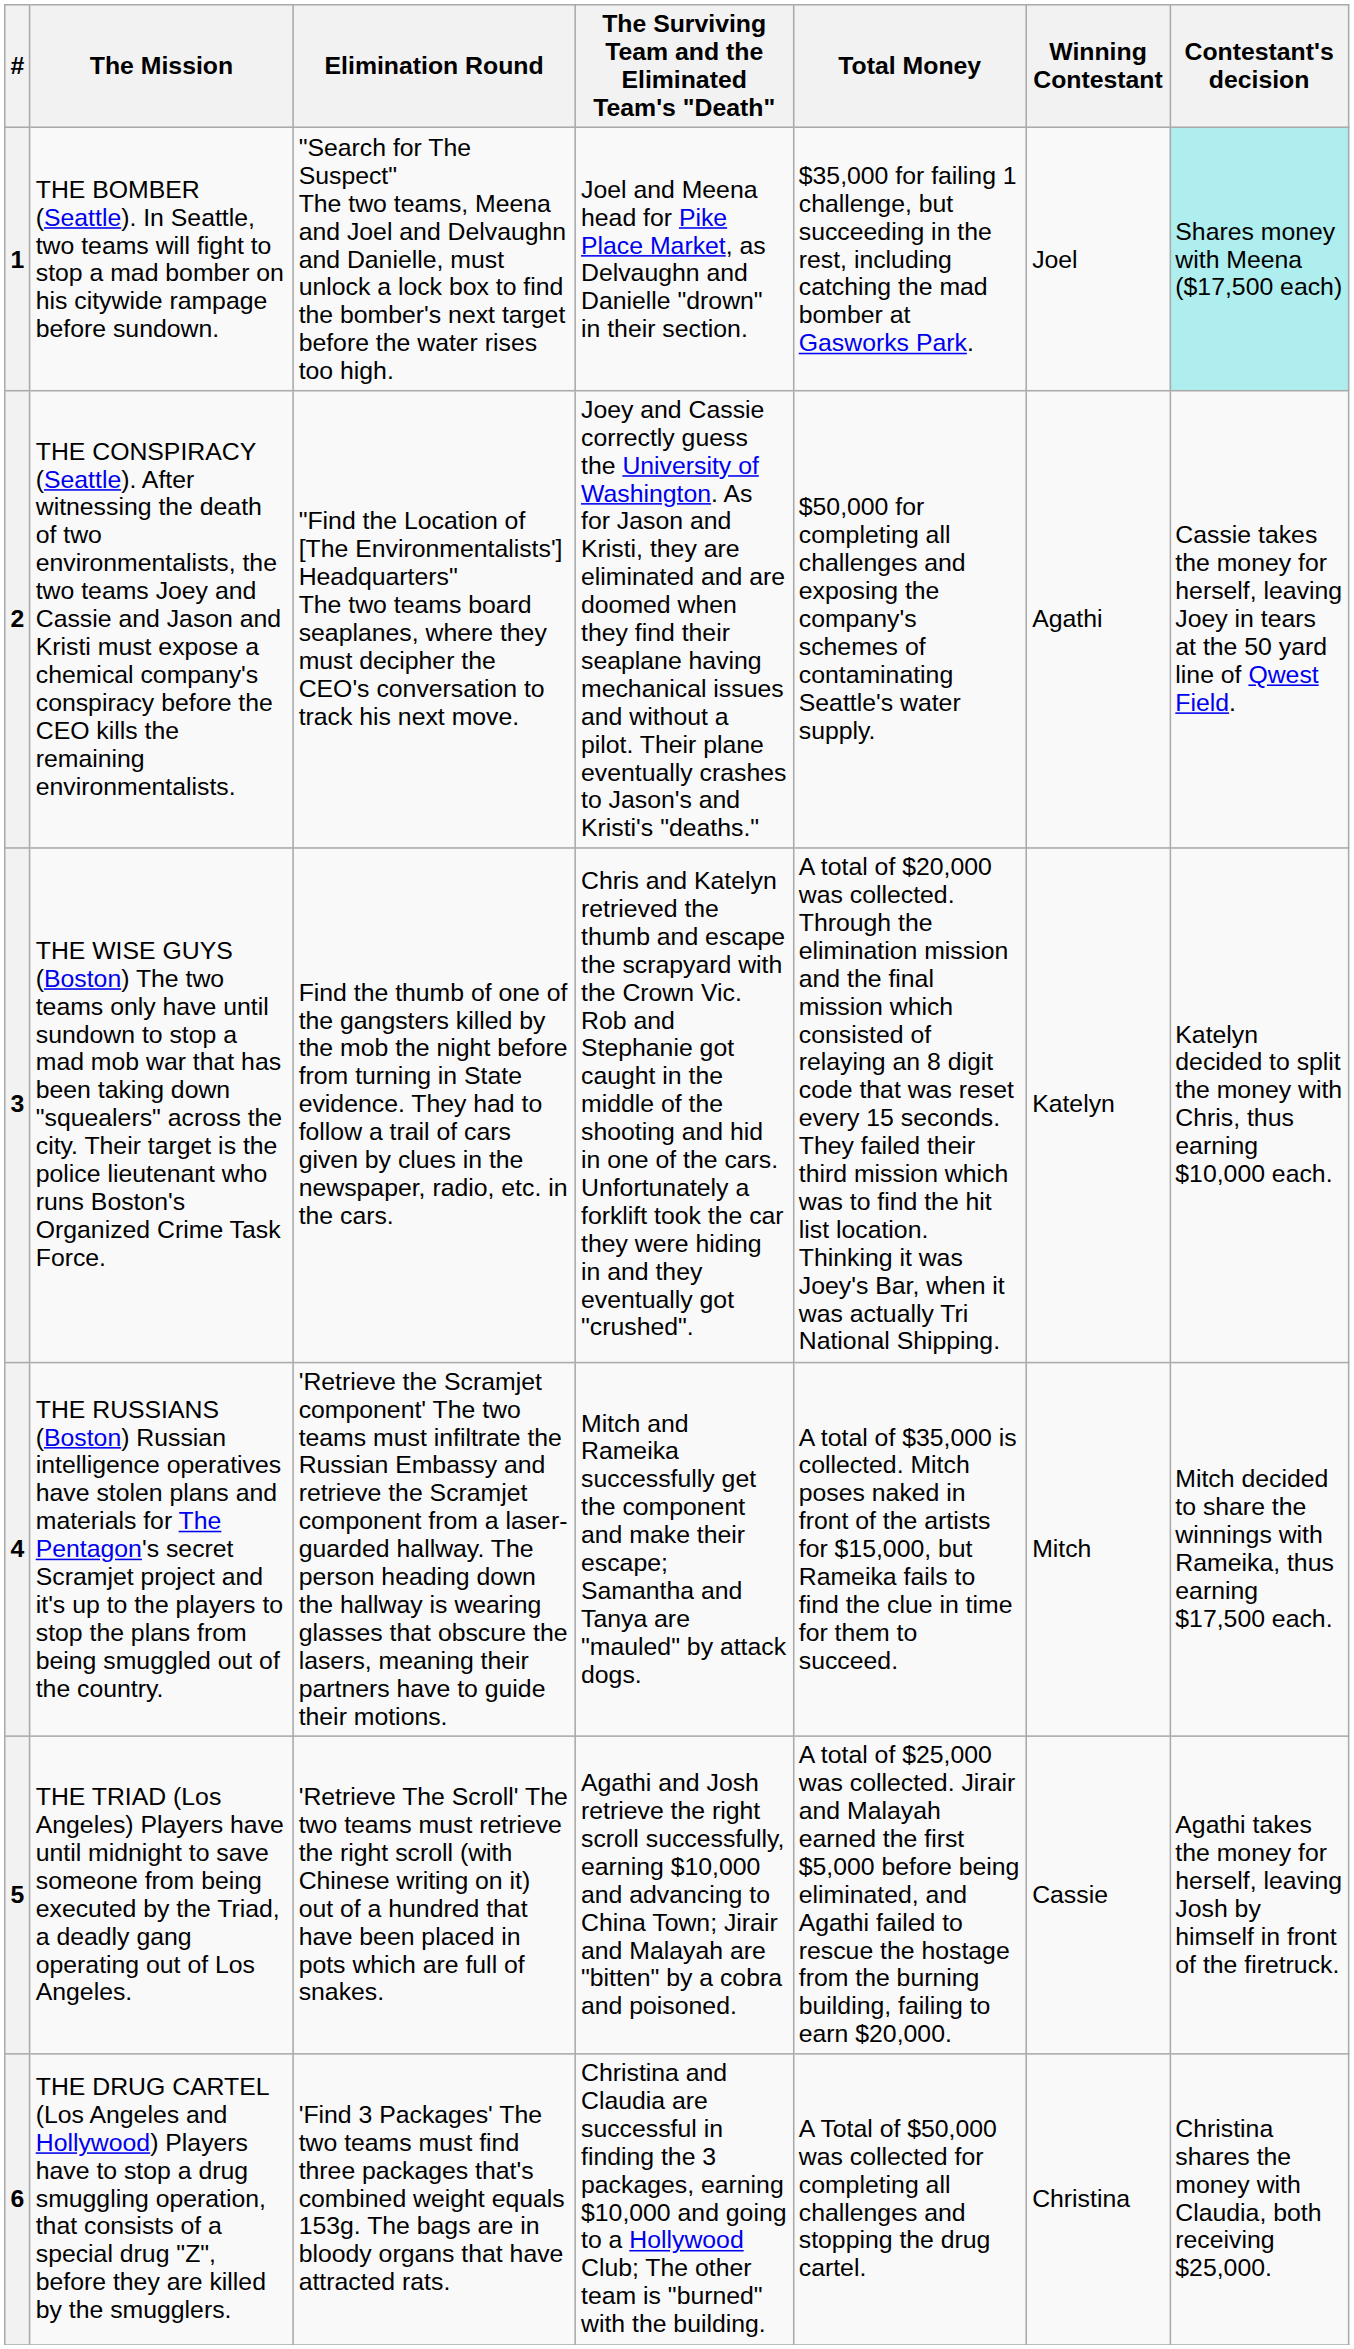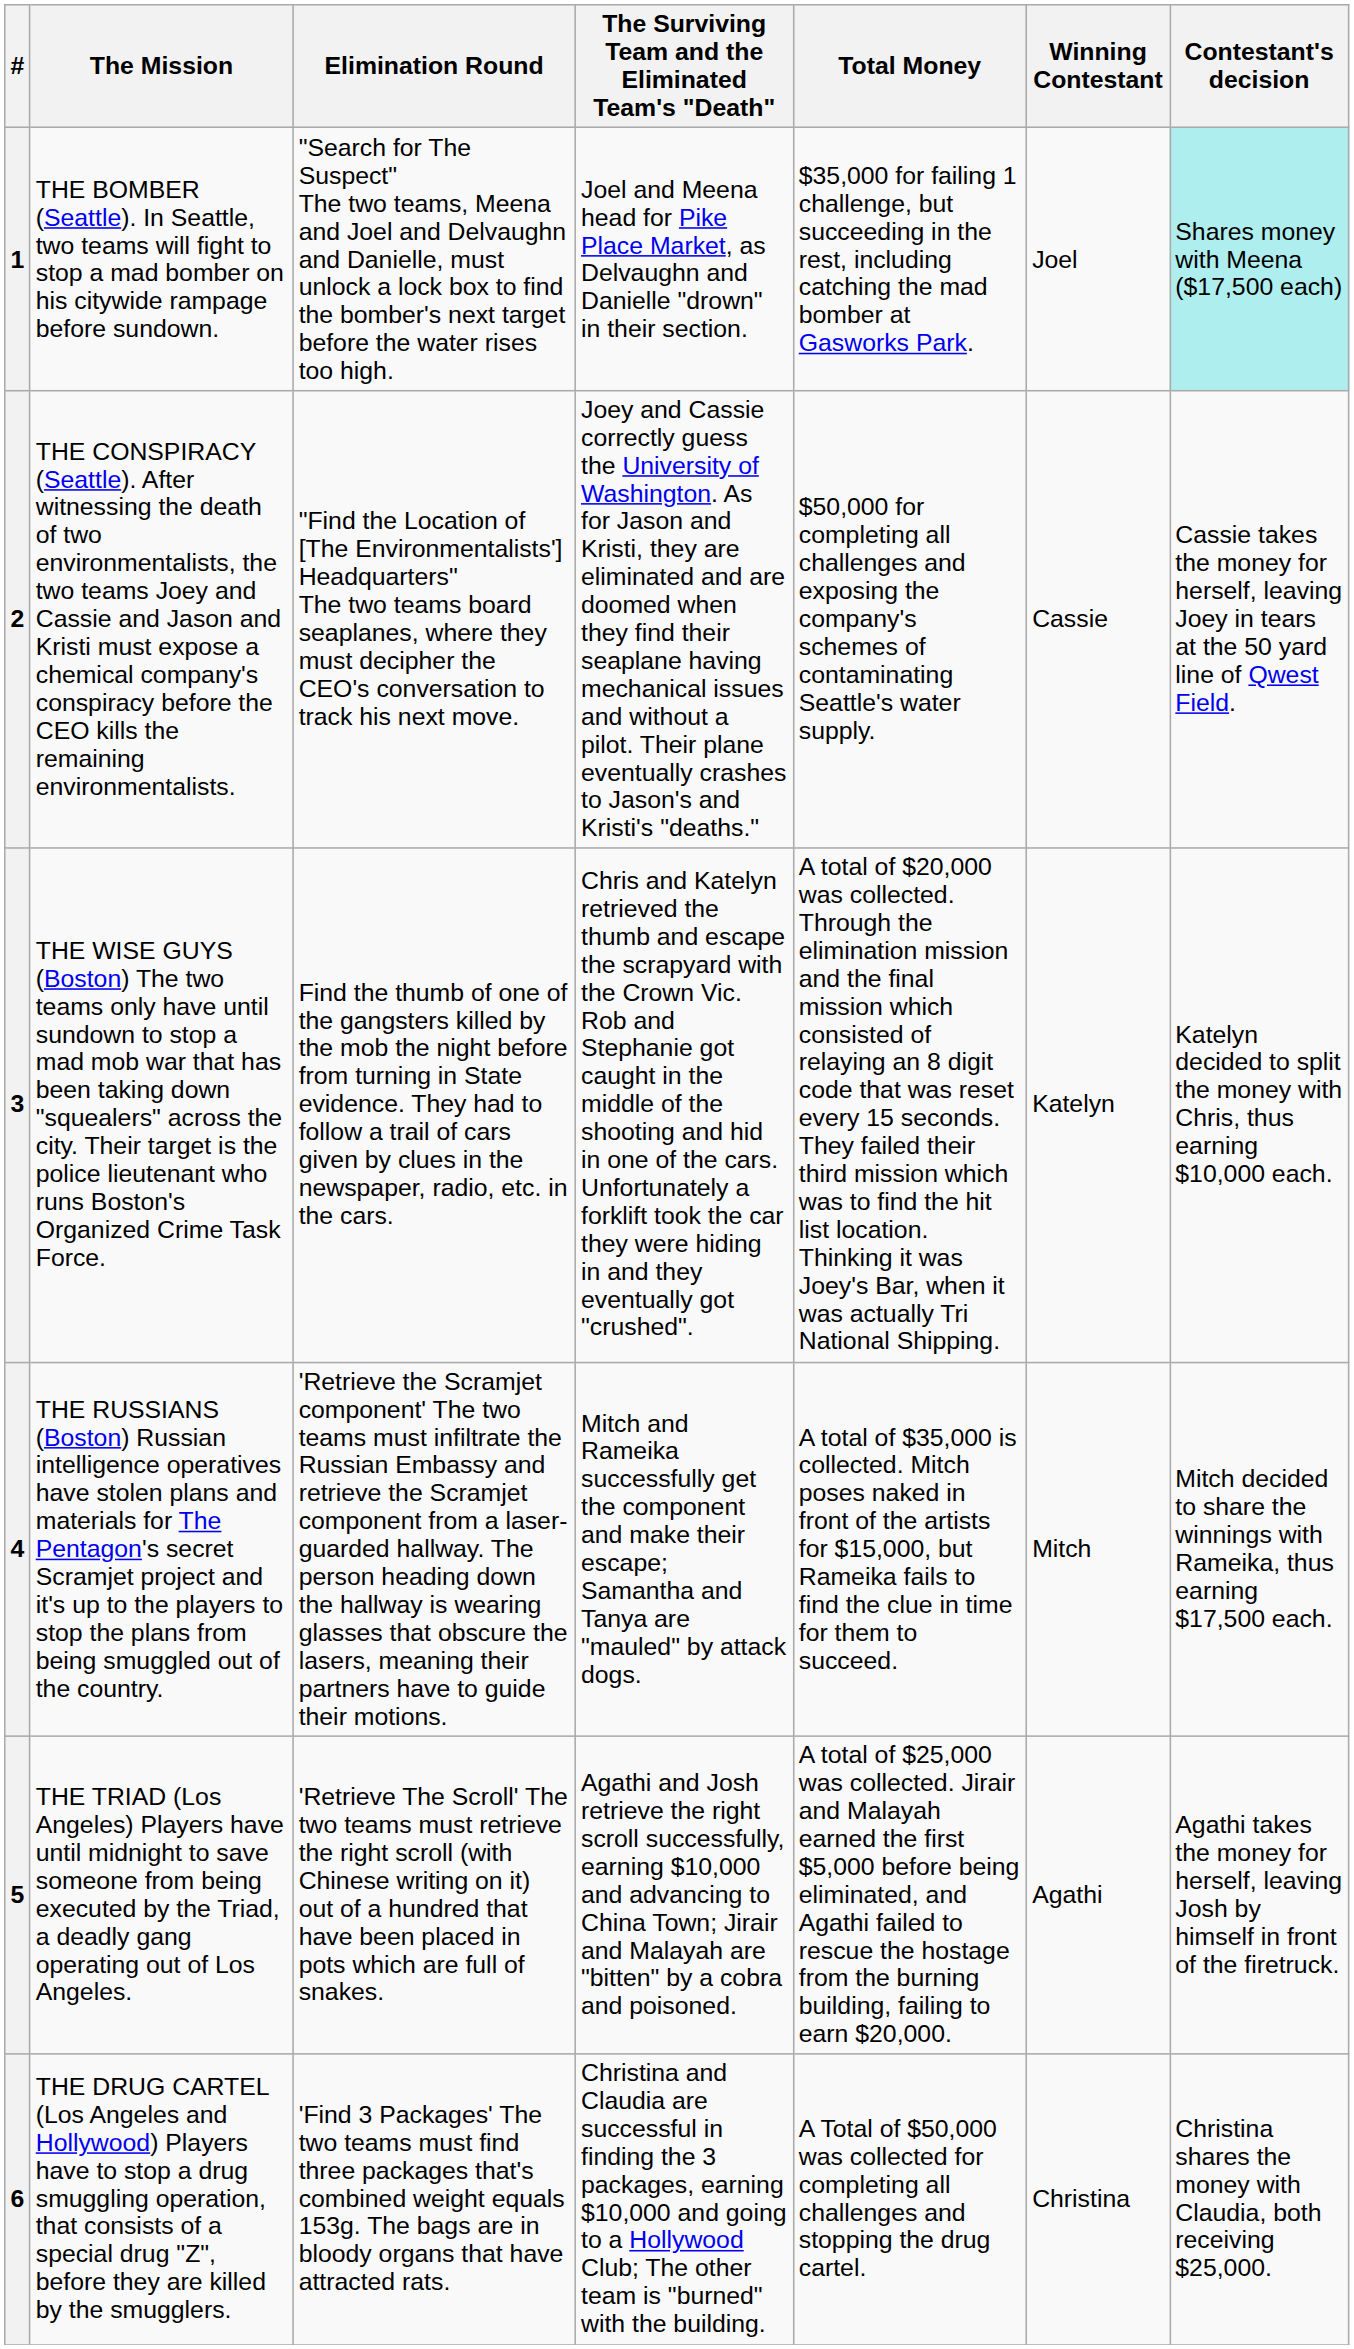(1067, 618) Agathi -> (1070, 618) Cassie
(1070, 1894) Cassie -> (1067, 1894) Agathi
